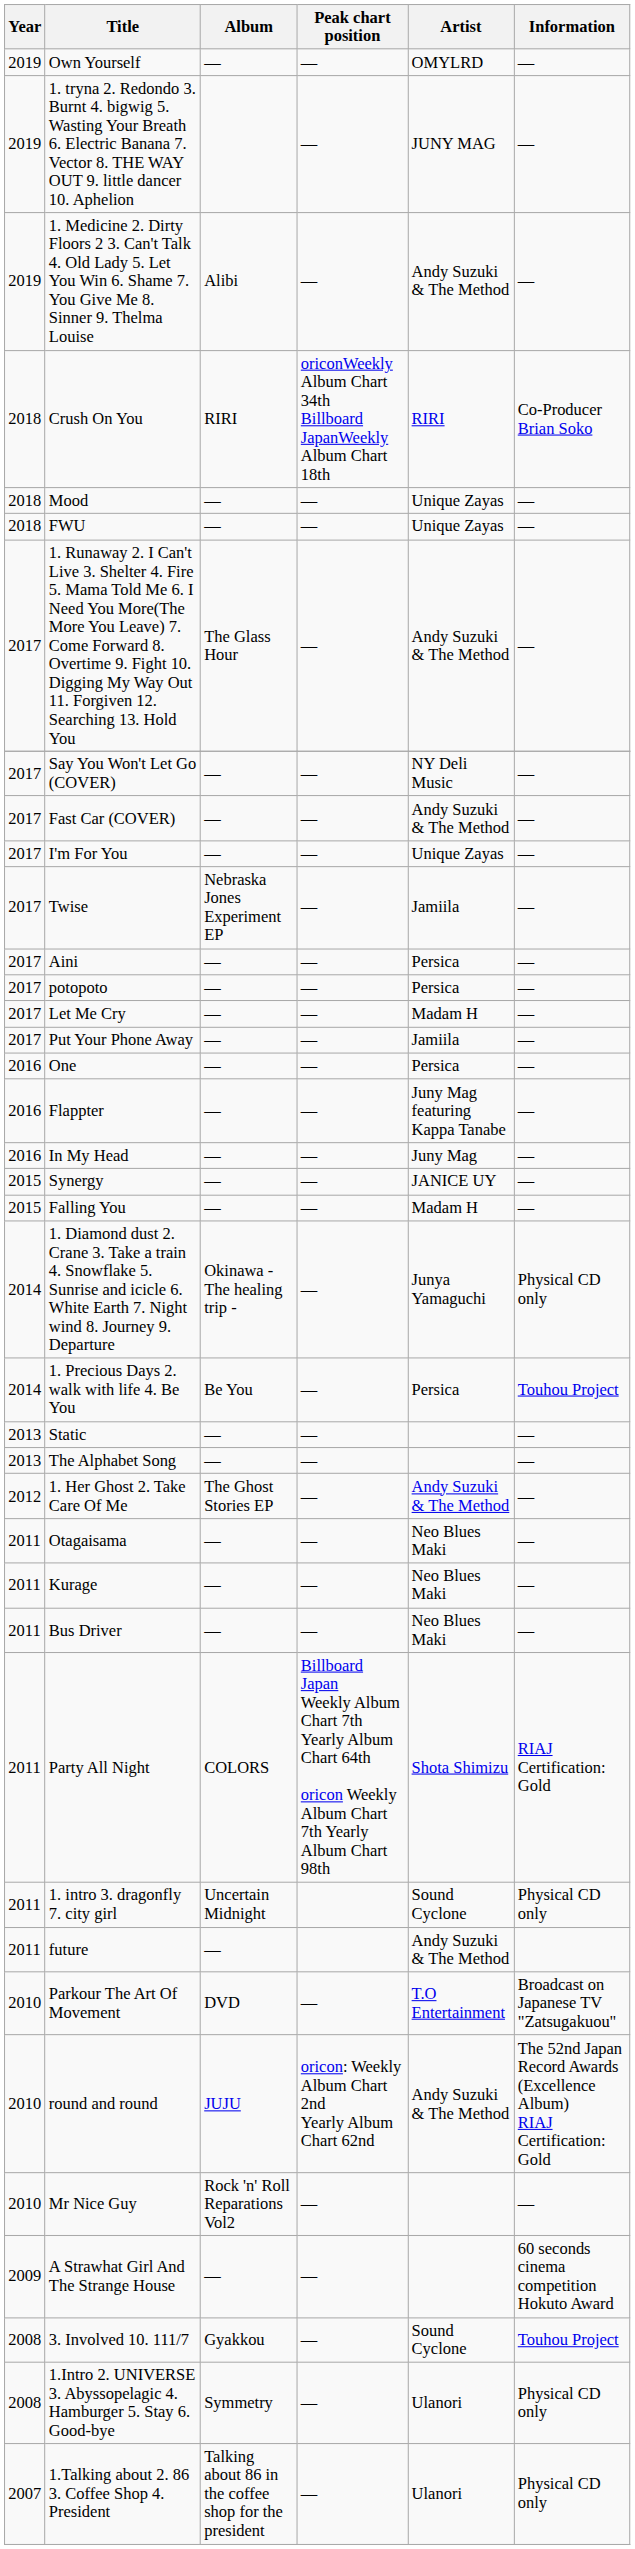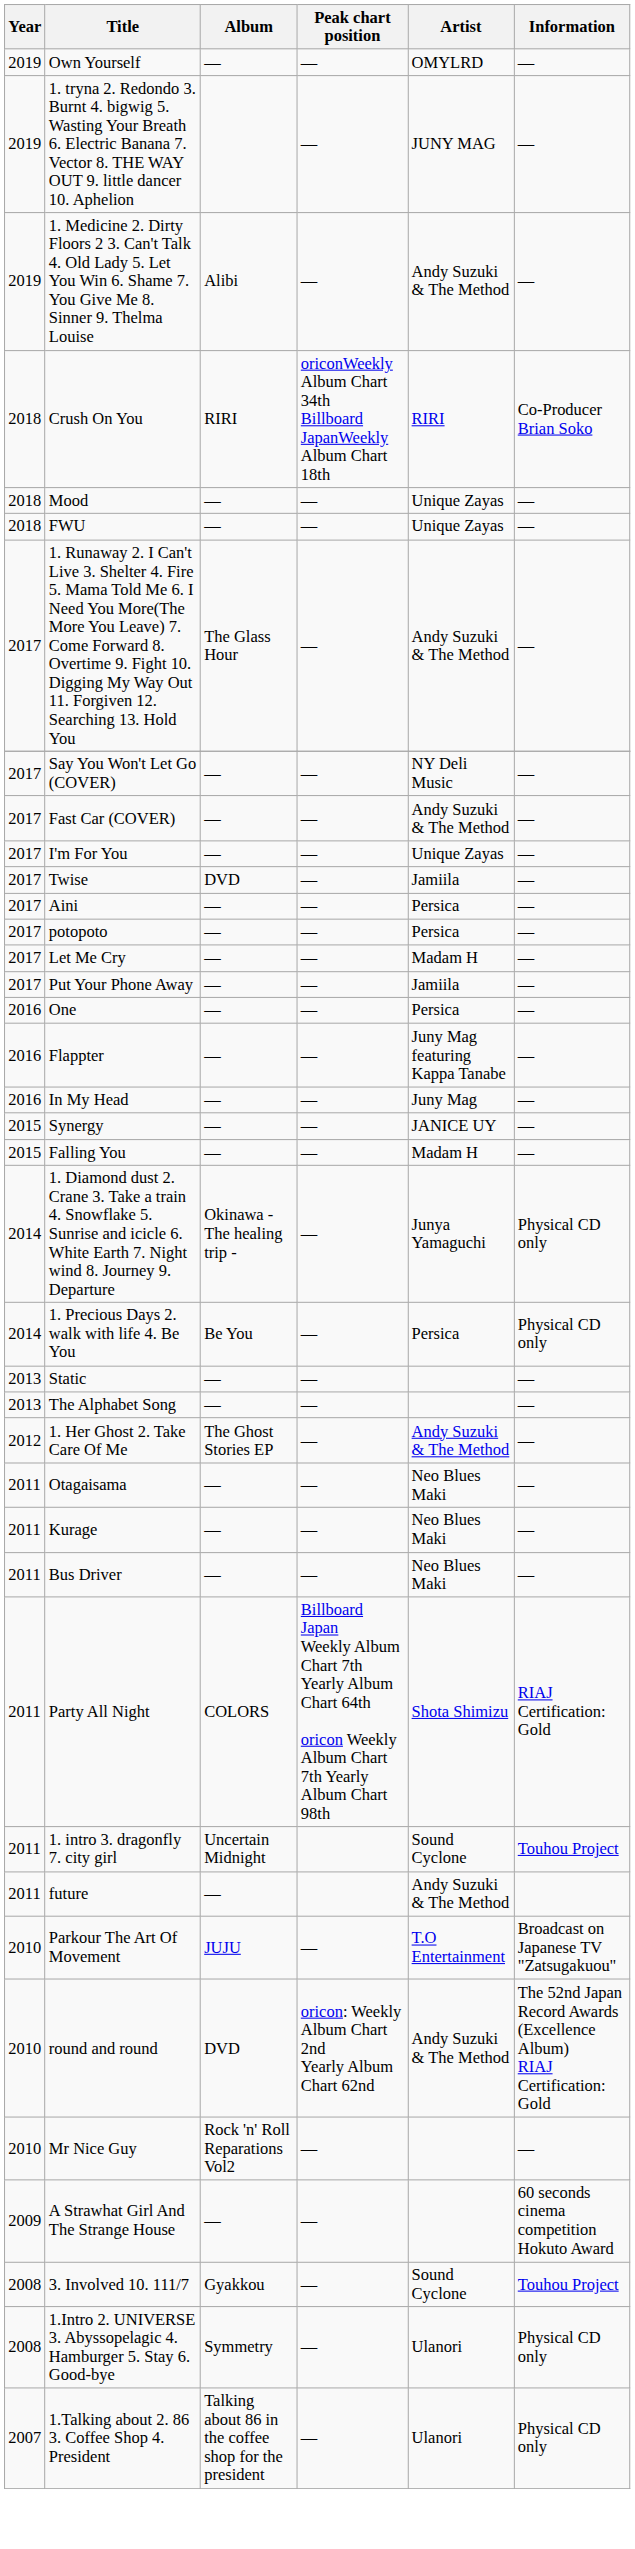(243, 907) Nebraska Jones Experiment EP -> (222, 879) DVD
(568, 1389) Touhou Project -> (559, 1334) Physical CD only
(559, 1904) Physical CD only -> (568, 1849) Touhou Project
(222, 2003) DVD -> (223, 1947) JUJU
(223, 2103) JUJU -> (222, 2048) DVD
